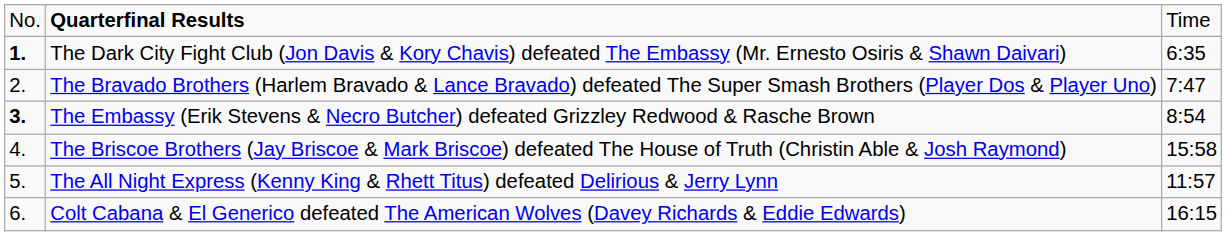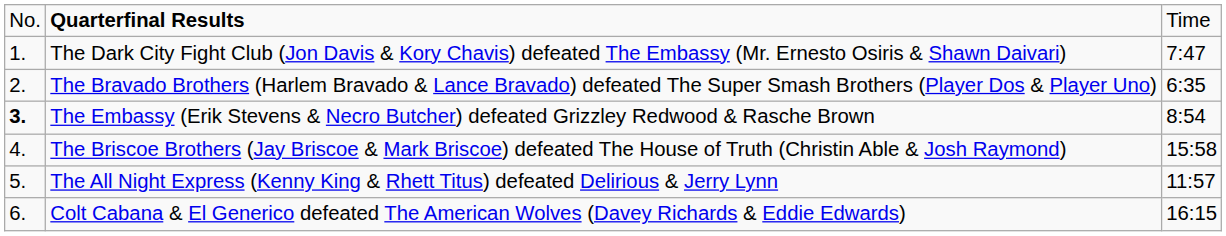(18, 52) bold -> (18, 52) normal
(1186, 52) 6:35 -> (1186, 52) 7:47
(1186, 85) 7:47 -> (1186, 85) 6:35
